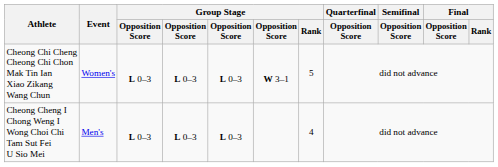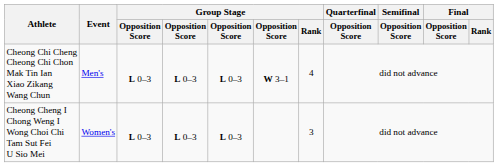(98, 74) Women's -> (92, 74) Men's
(311, 74) 5 -> (311, 74) 4
(92, 132) Men's -> (98, 132) Women's
(311, 132) 4 -> (311, 132) 3
